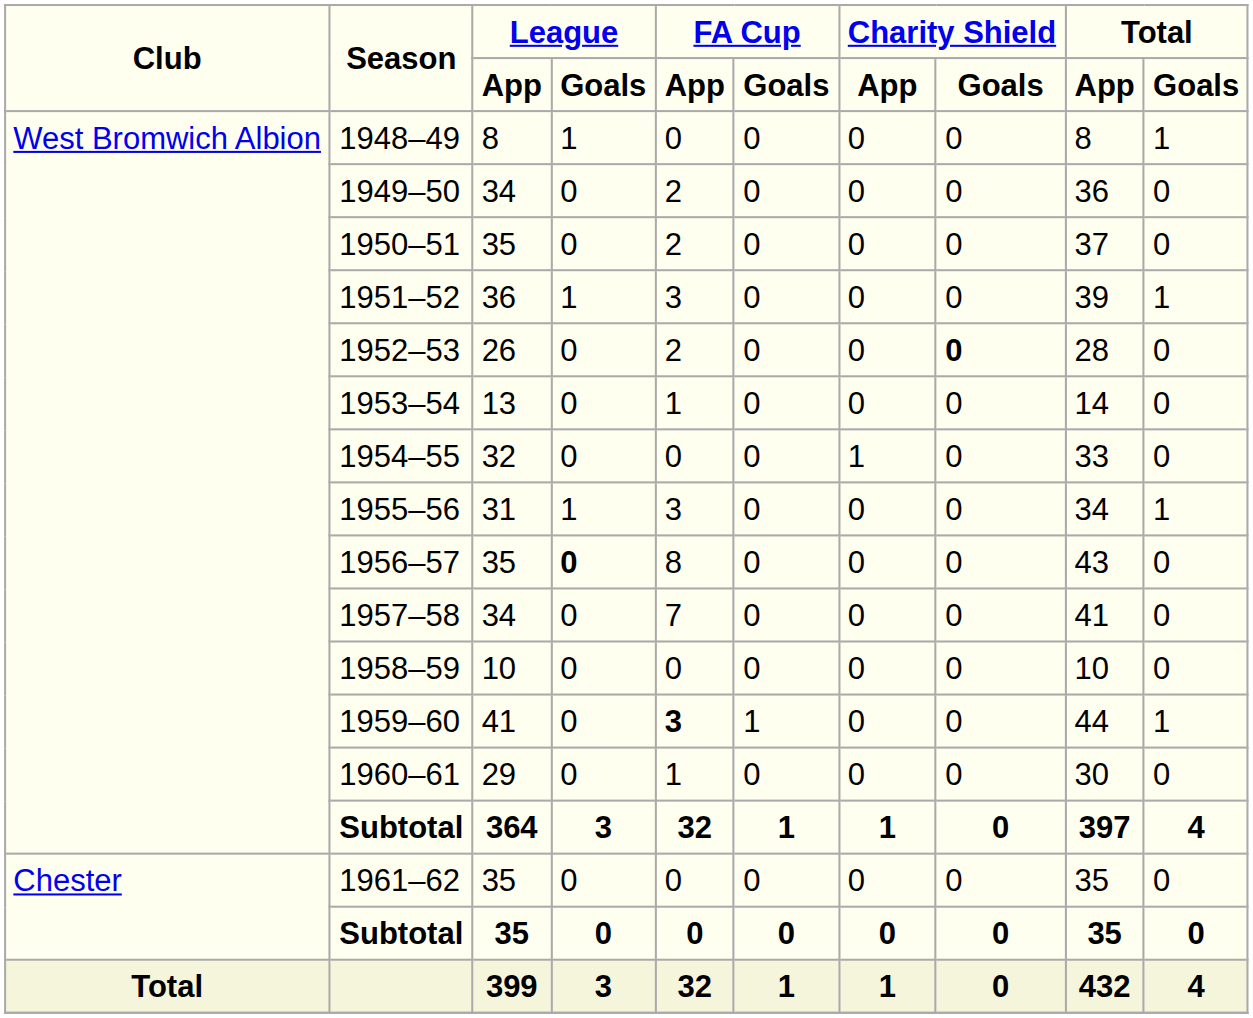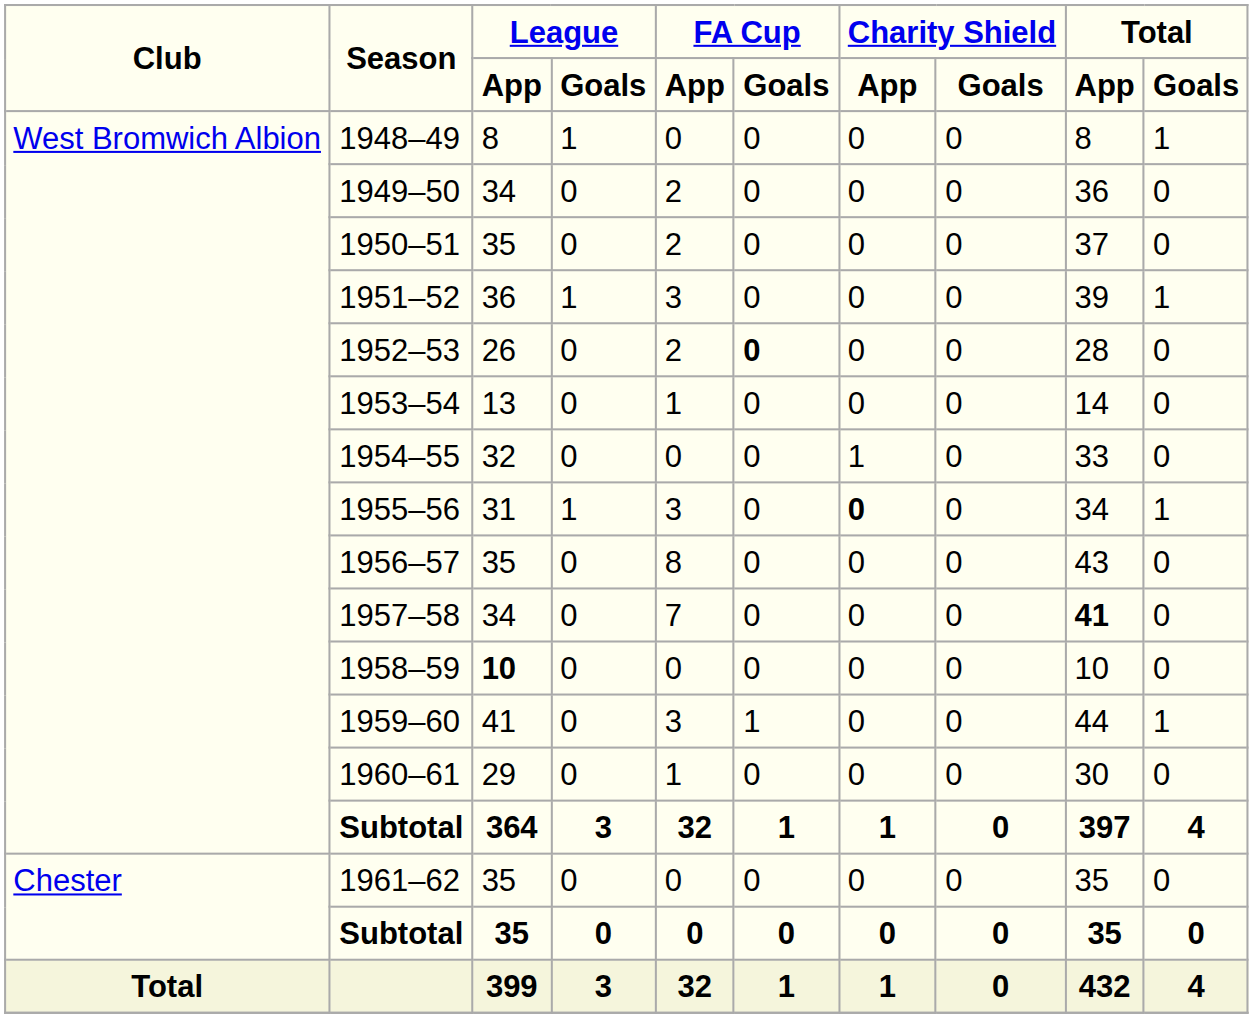(752, 350) normal -> (752, 350) bold
(954, 350) bold -> (954, 350) normal
(856, 509) normal -> (856, 509) bold
(569, 562) bold -> (569, 562) normal
(1092, 615) normal -> (1092, 615) bold
(499, 668) normal -> (499, 668) bold
(673, 721) bold -> (673, 721) normal
